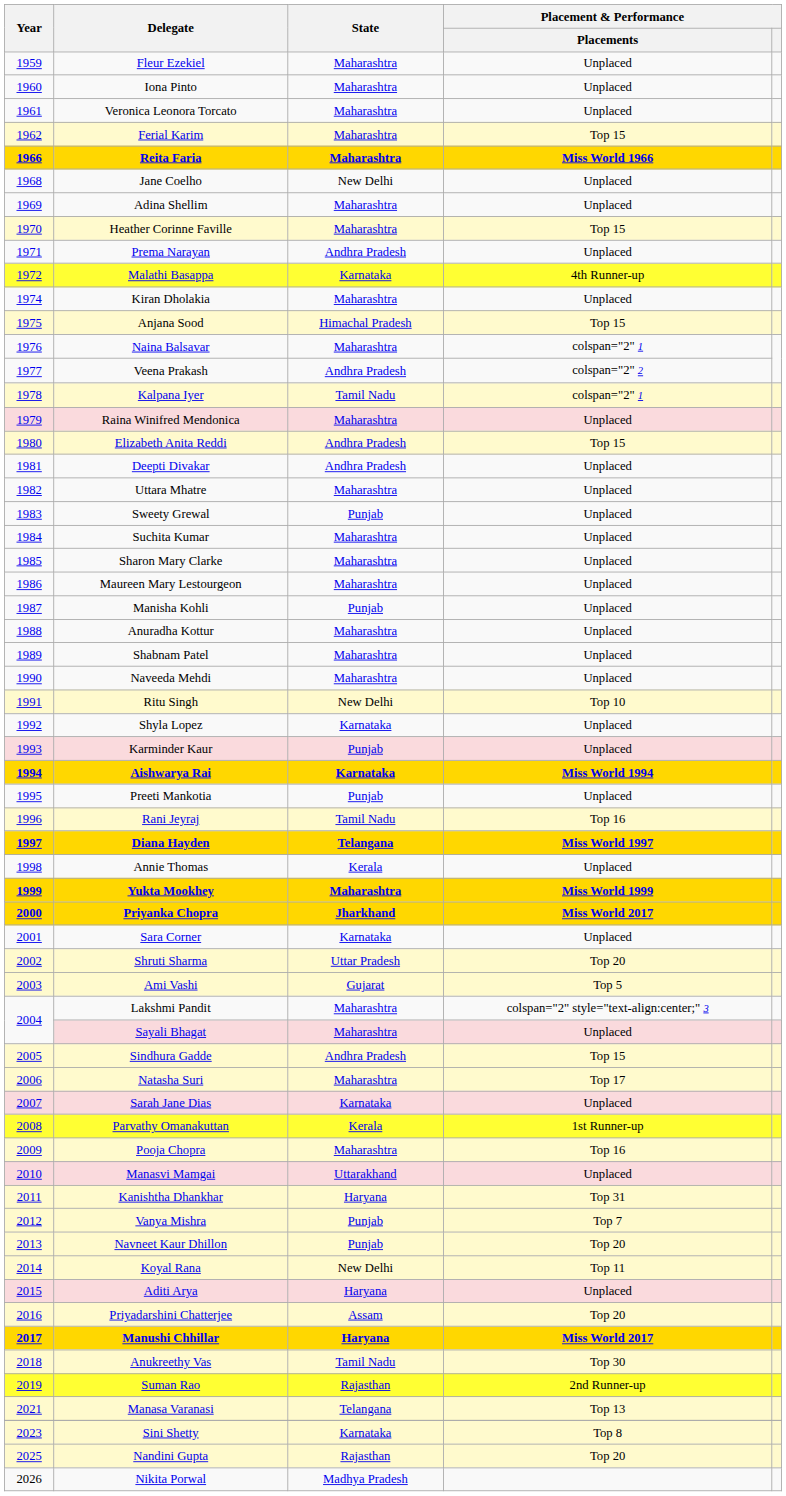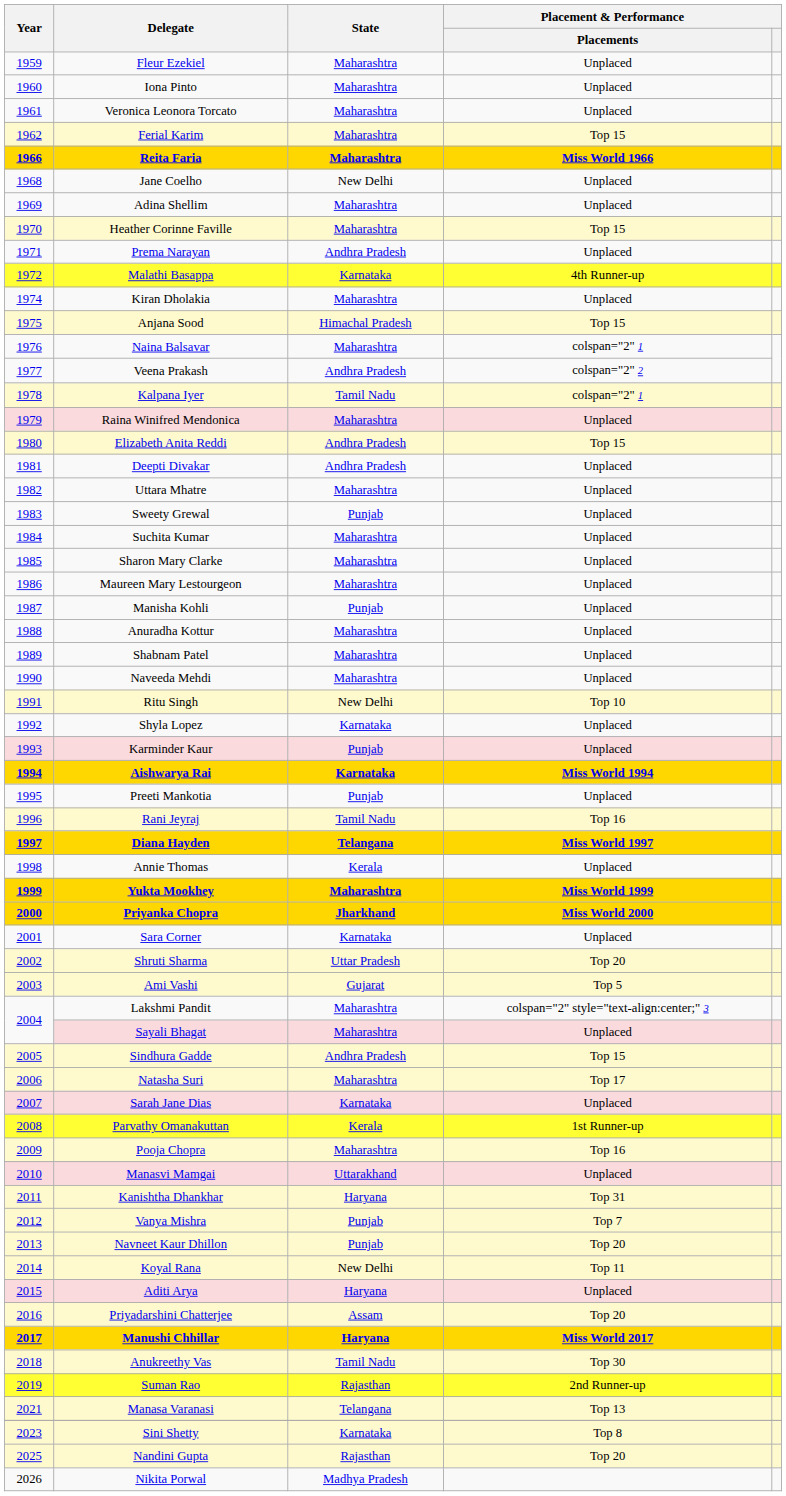(608, 914) Miss World 2017 -> (608, 914) Miss World 2000
